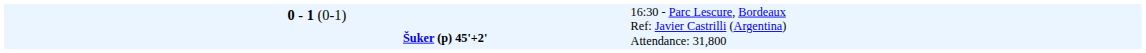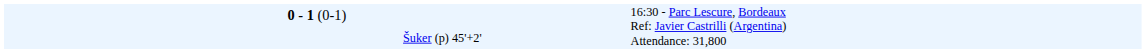(445, 38) bold -> (442, 38) normal
